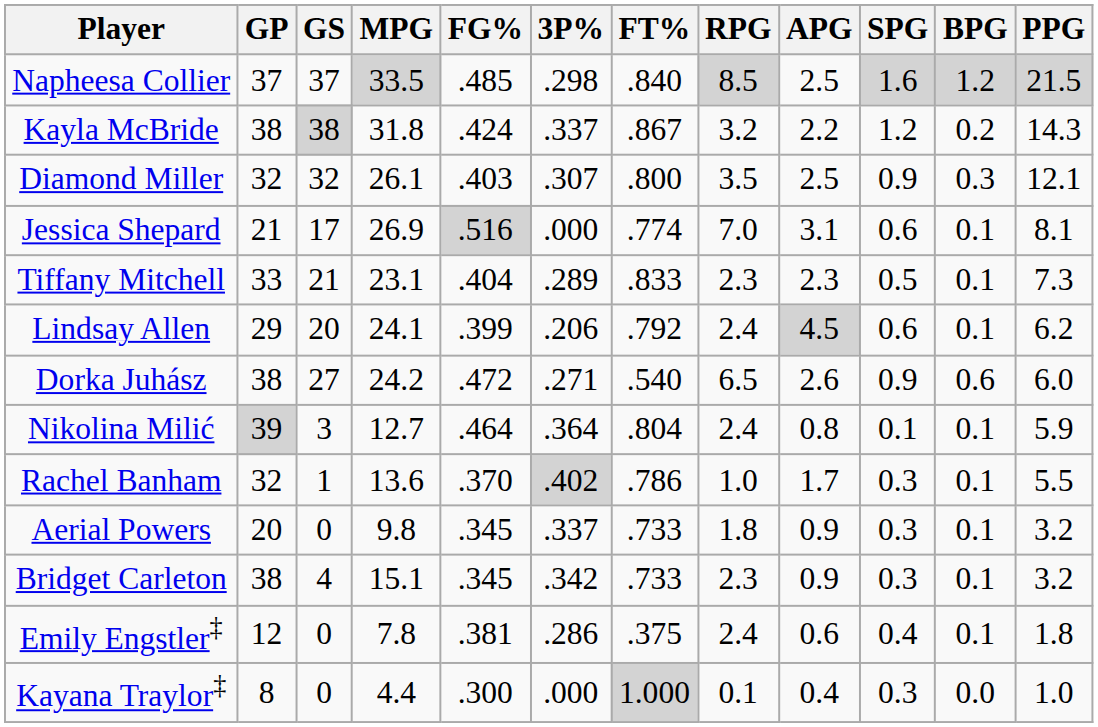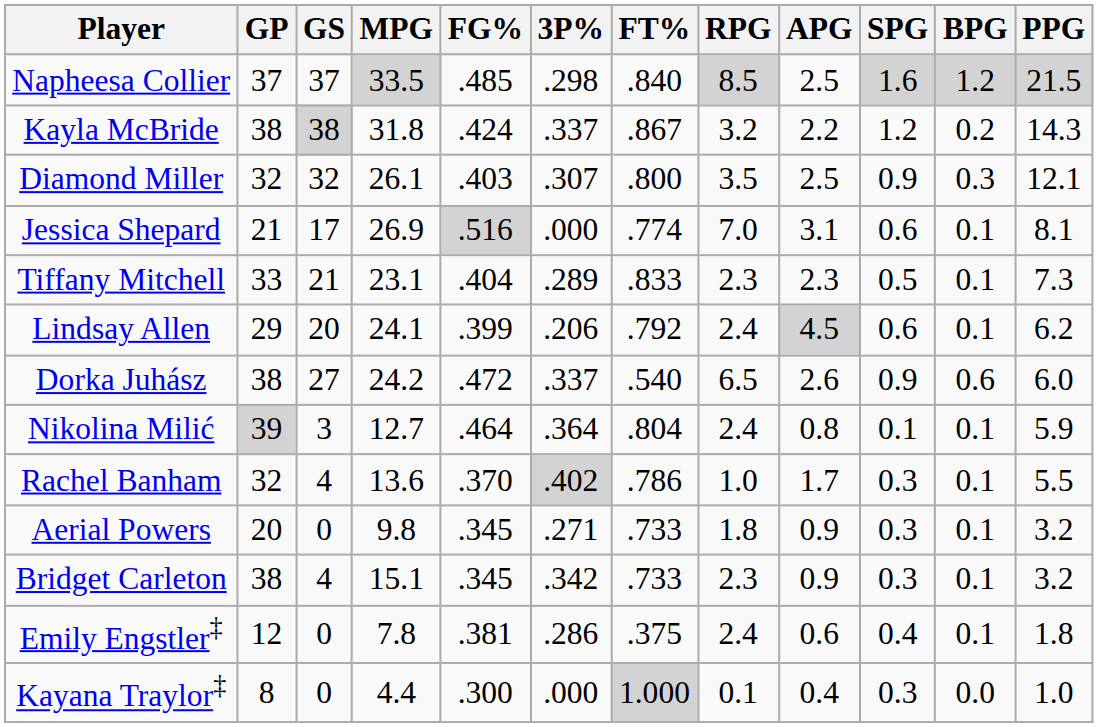(571, 379) .271 -> (571, 379) .337
(324, 479) 1 -> (324, 479) 4
(571, 529) .337 -> (571, 529) .271
